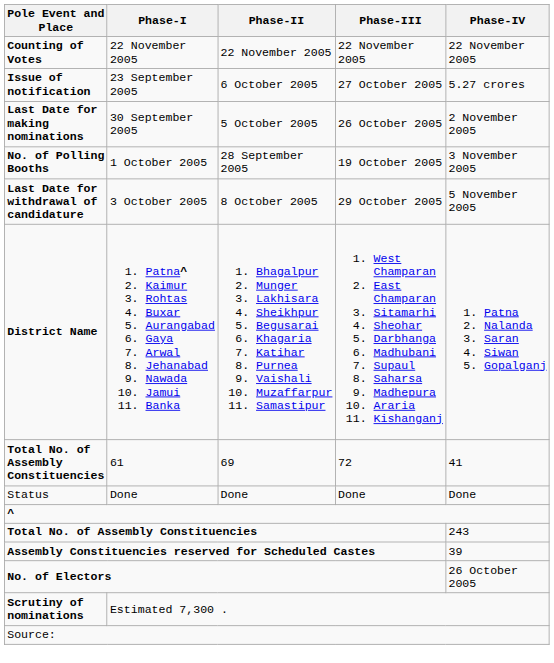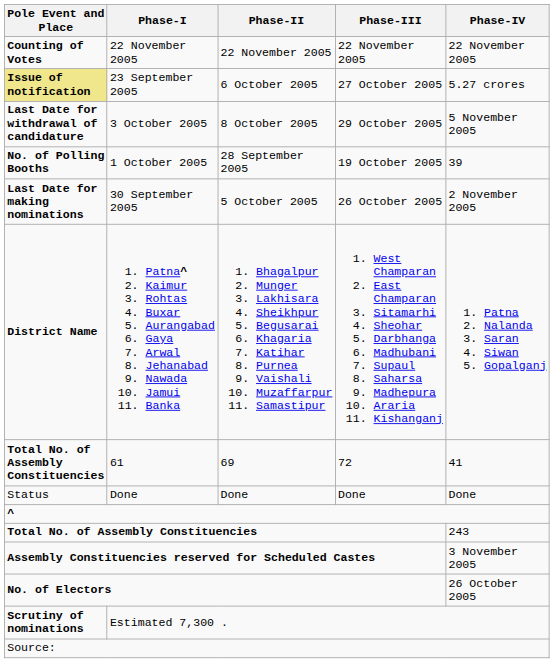(49, 85) no background -> (49, 85) khaki background
rows swapped: (152, 124) <-> (159, 202)
(483, 163) 3 November 2005 -> (455, 163) 39
(455, 551) 39 -> (483, 558) 3 November 2005
